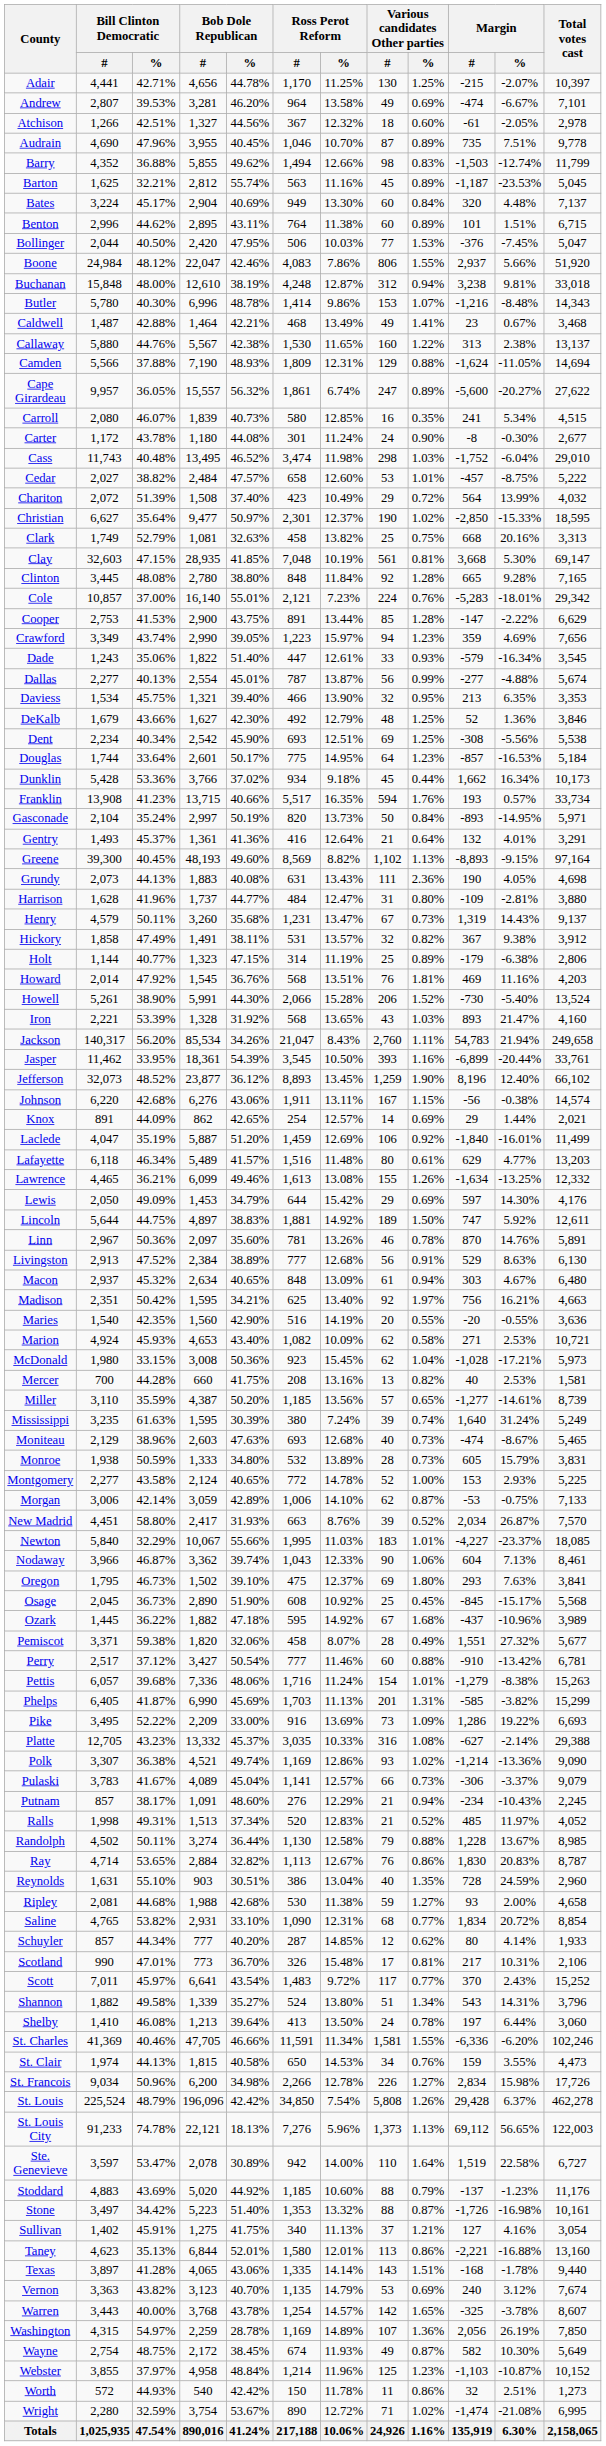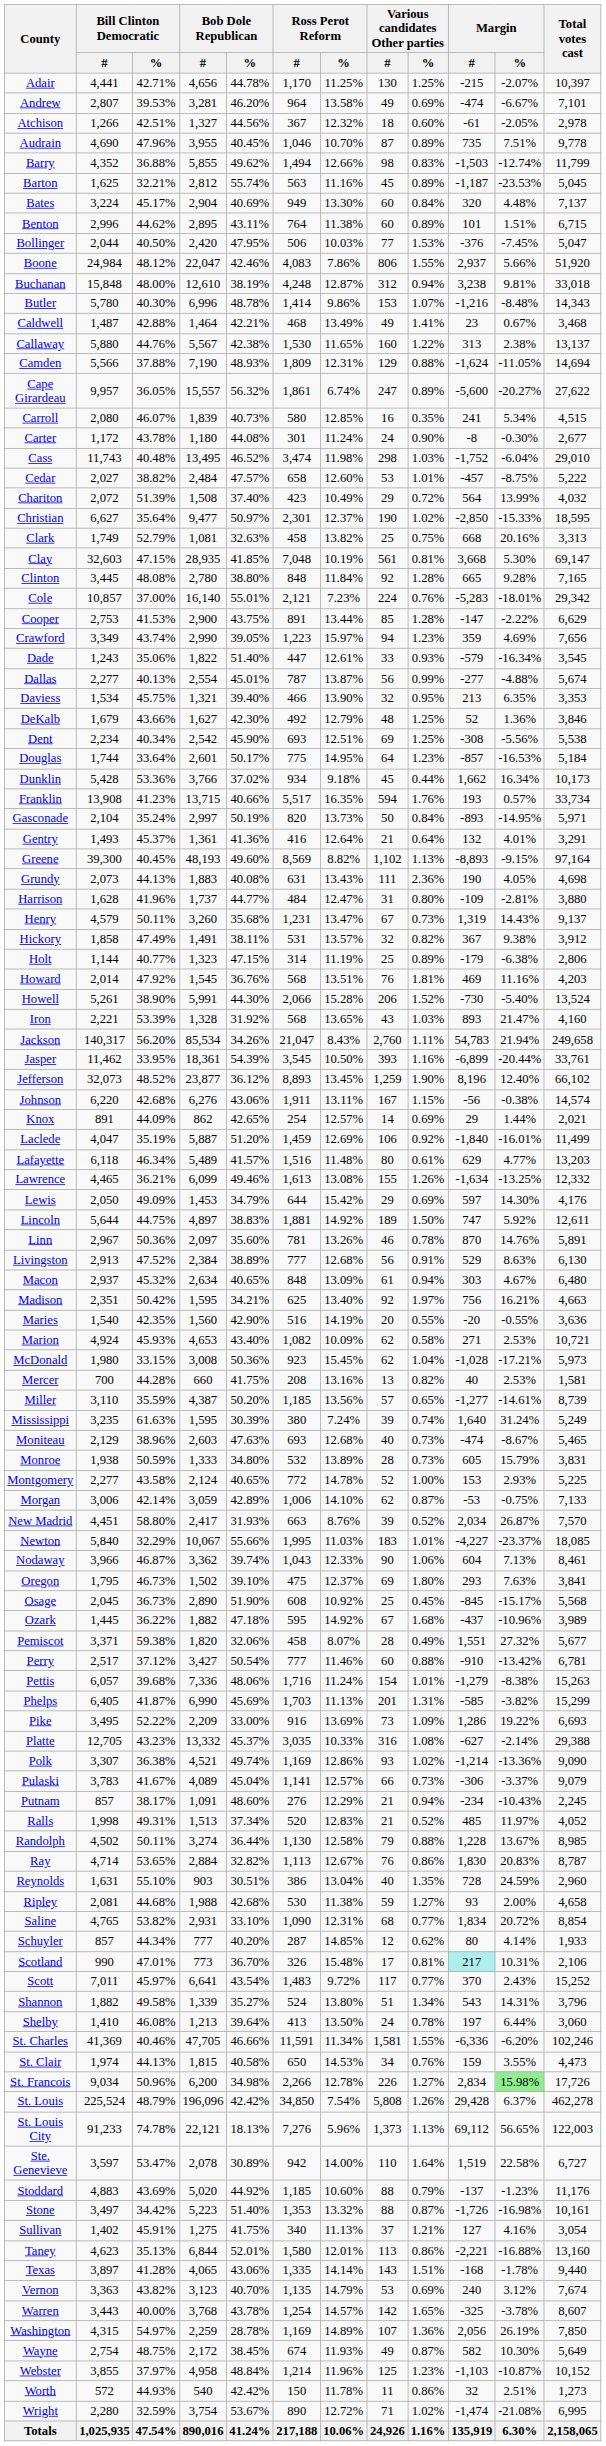(472, 1961) no background -> (472, 1961) paleturquoise background
(520, 2081) no background -> (520, 2081) lightgreen background
